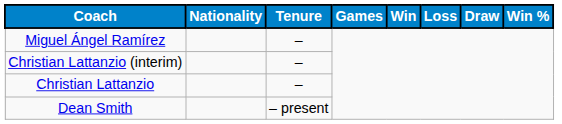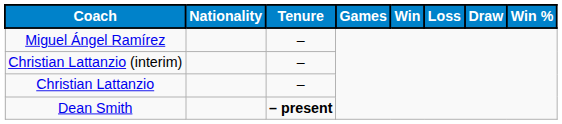(299, 107) normal -> (301, 107) bold
